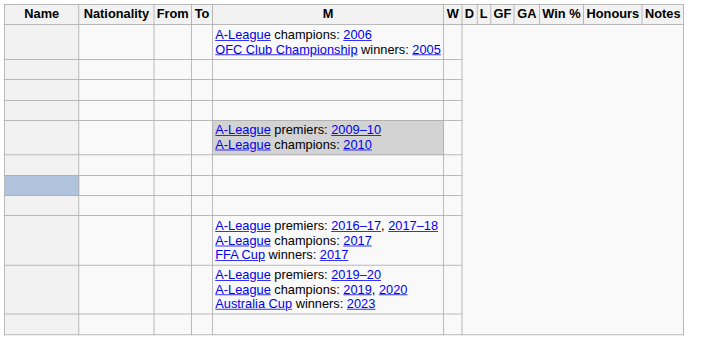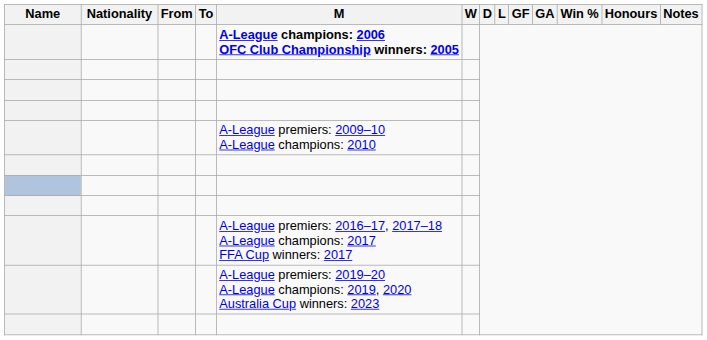(328, 42) normal -> (339, 42) bold
(298, 137) lightgrey background -> (302, 137) no background
